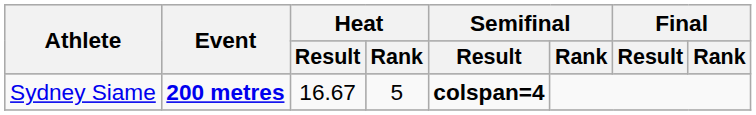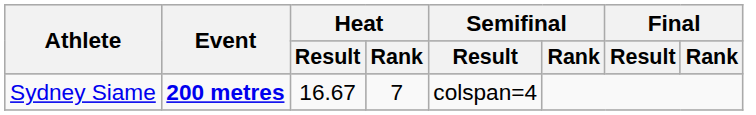(397, 92) 5 -> (397, 92) 7
(489, 92) bold -> (485, 92) normal
